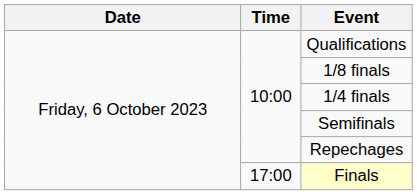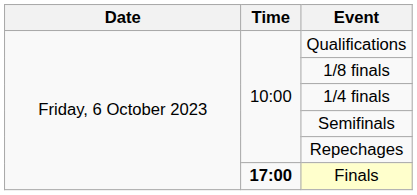(271, 176) normal -> (271, 176) bold
